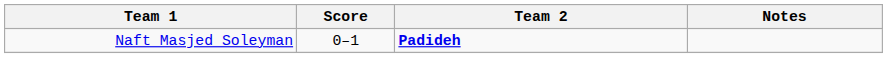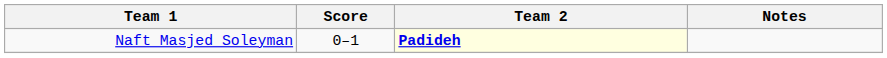(430, 41) no background -> (430, 41) lightyellow background
